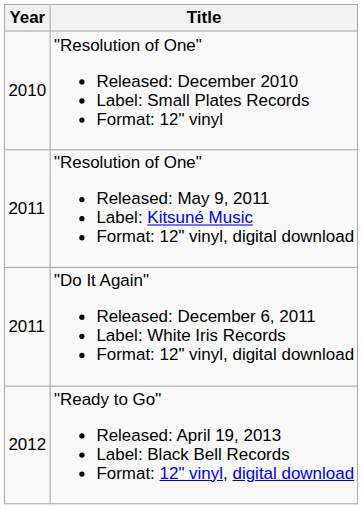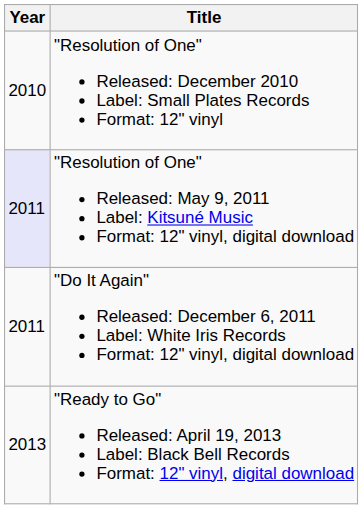(27, 208) no background -> (27, 208) lavender background
(27, 444) 2012 -> (27, 444) 2013
